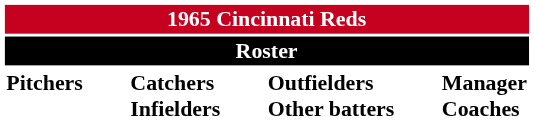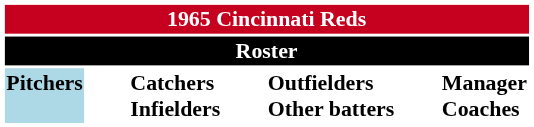(45, 82) no background -> (45, 82) lightblue background
